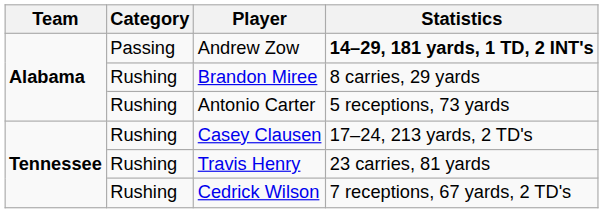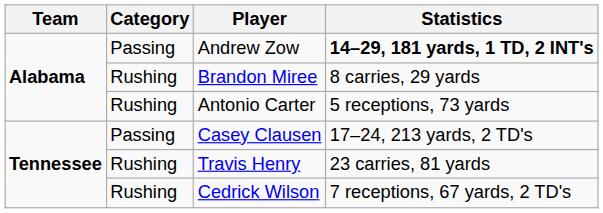(144, 134) Rushing -> (143, 134) Passing
